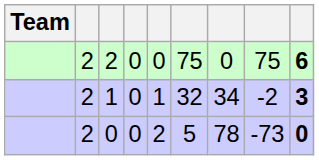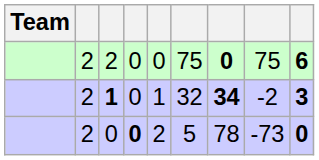(226, 60) normal -> (226, 60) bold
(111, 97) normal -> (111, 97) bold
(227, 97) normal -> (227, 97) bold
(135, 135) normal -> (135, 135) bold
